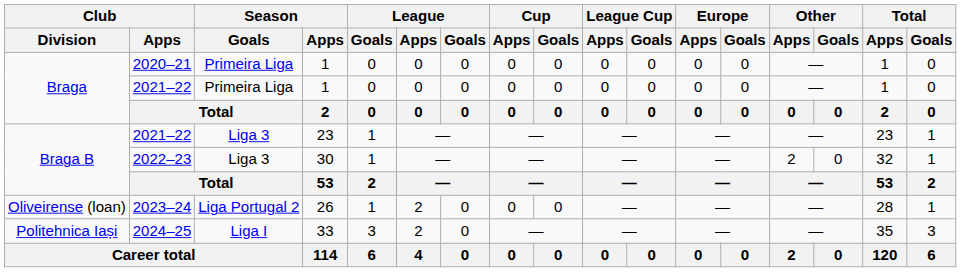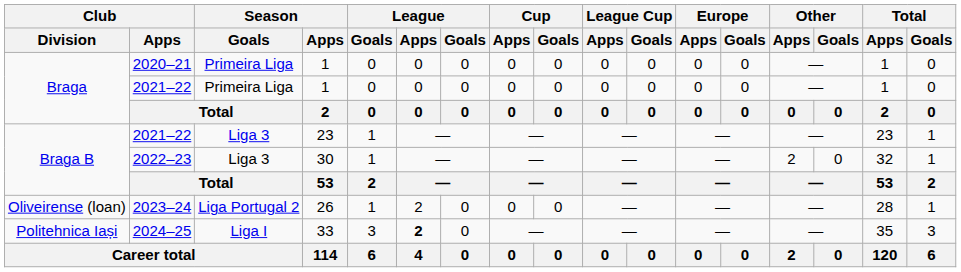(418, 231) normal -> (418, 231) bold
